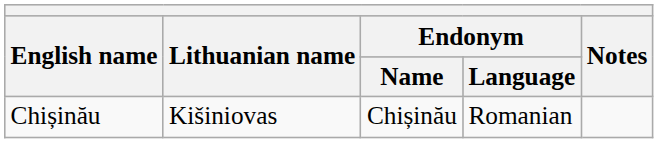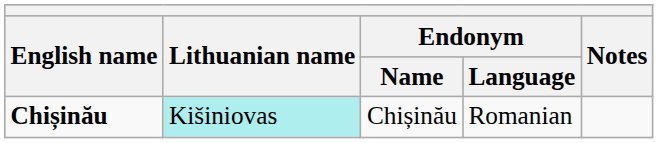(56, 116) normal -> (59, 116) bold
(223, 116) no background -> (223, 116) paleturquoise background
